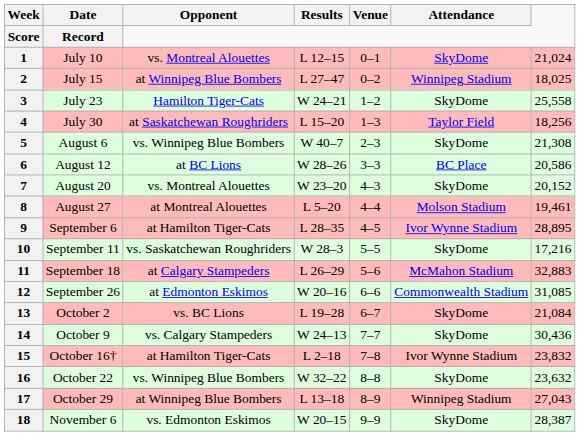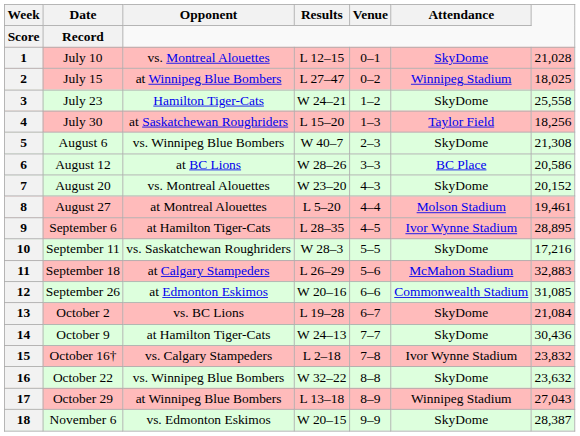(553, 57) 21,024 -> (553, 57) 21,028
(209, 334) vs. Calgary Stampeders -> (209, 334) at Hamilton Tiger-Cats
(209, 356) at Hamilton Tiger-Cats -> (209, 356) vs. Calgary Stampeders
